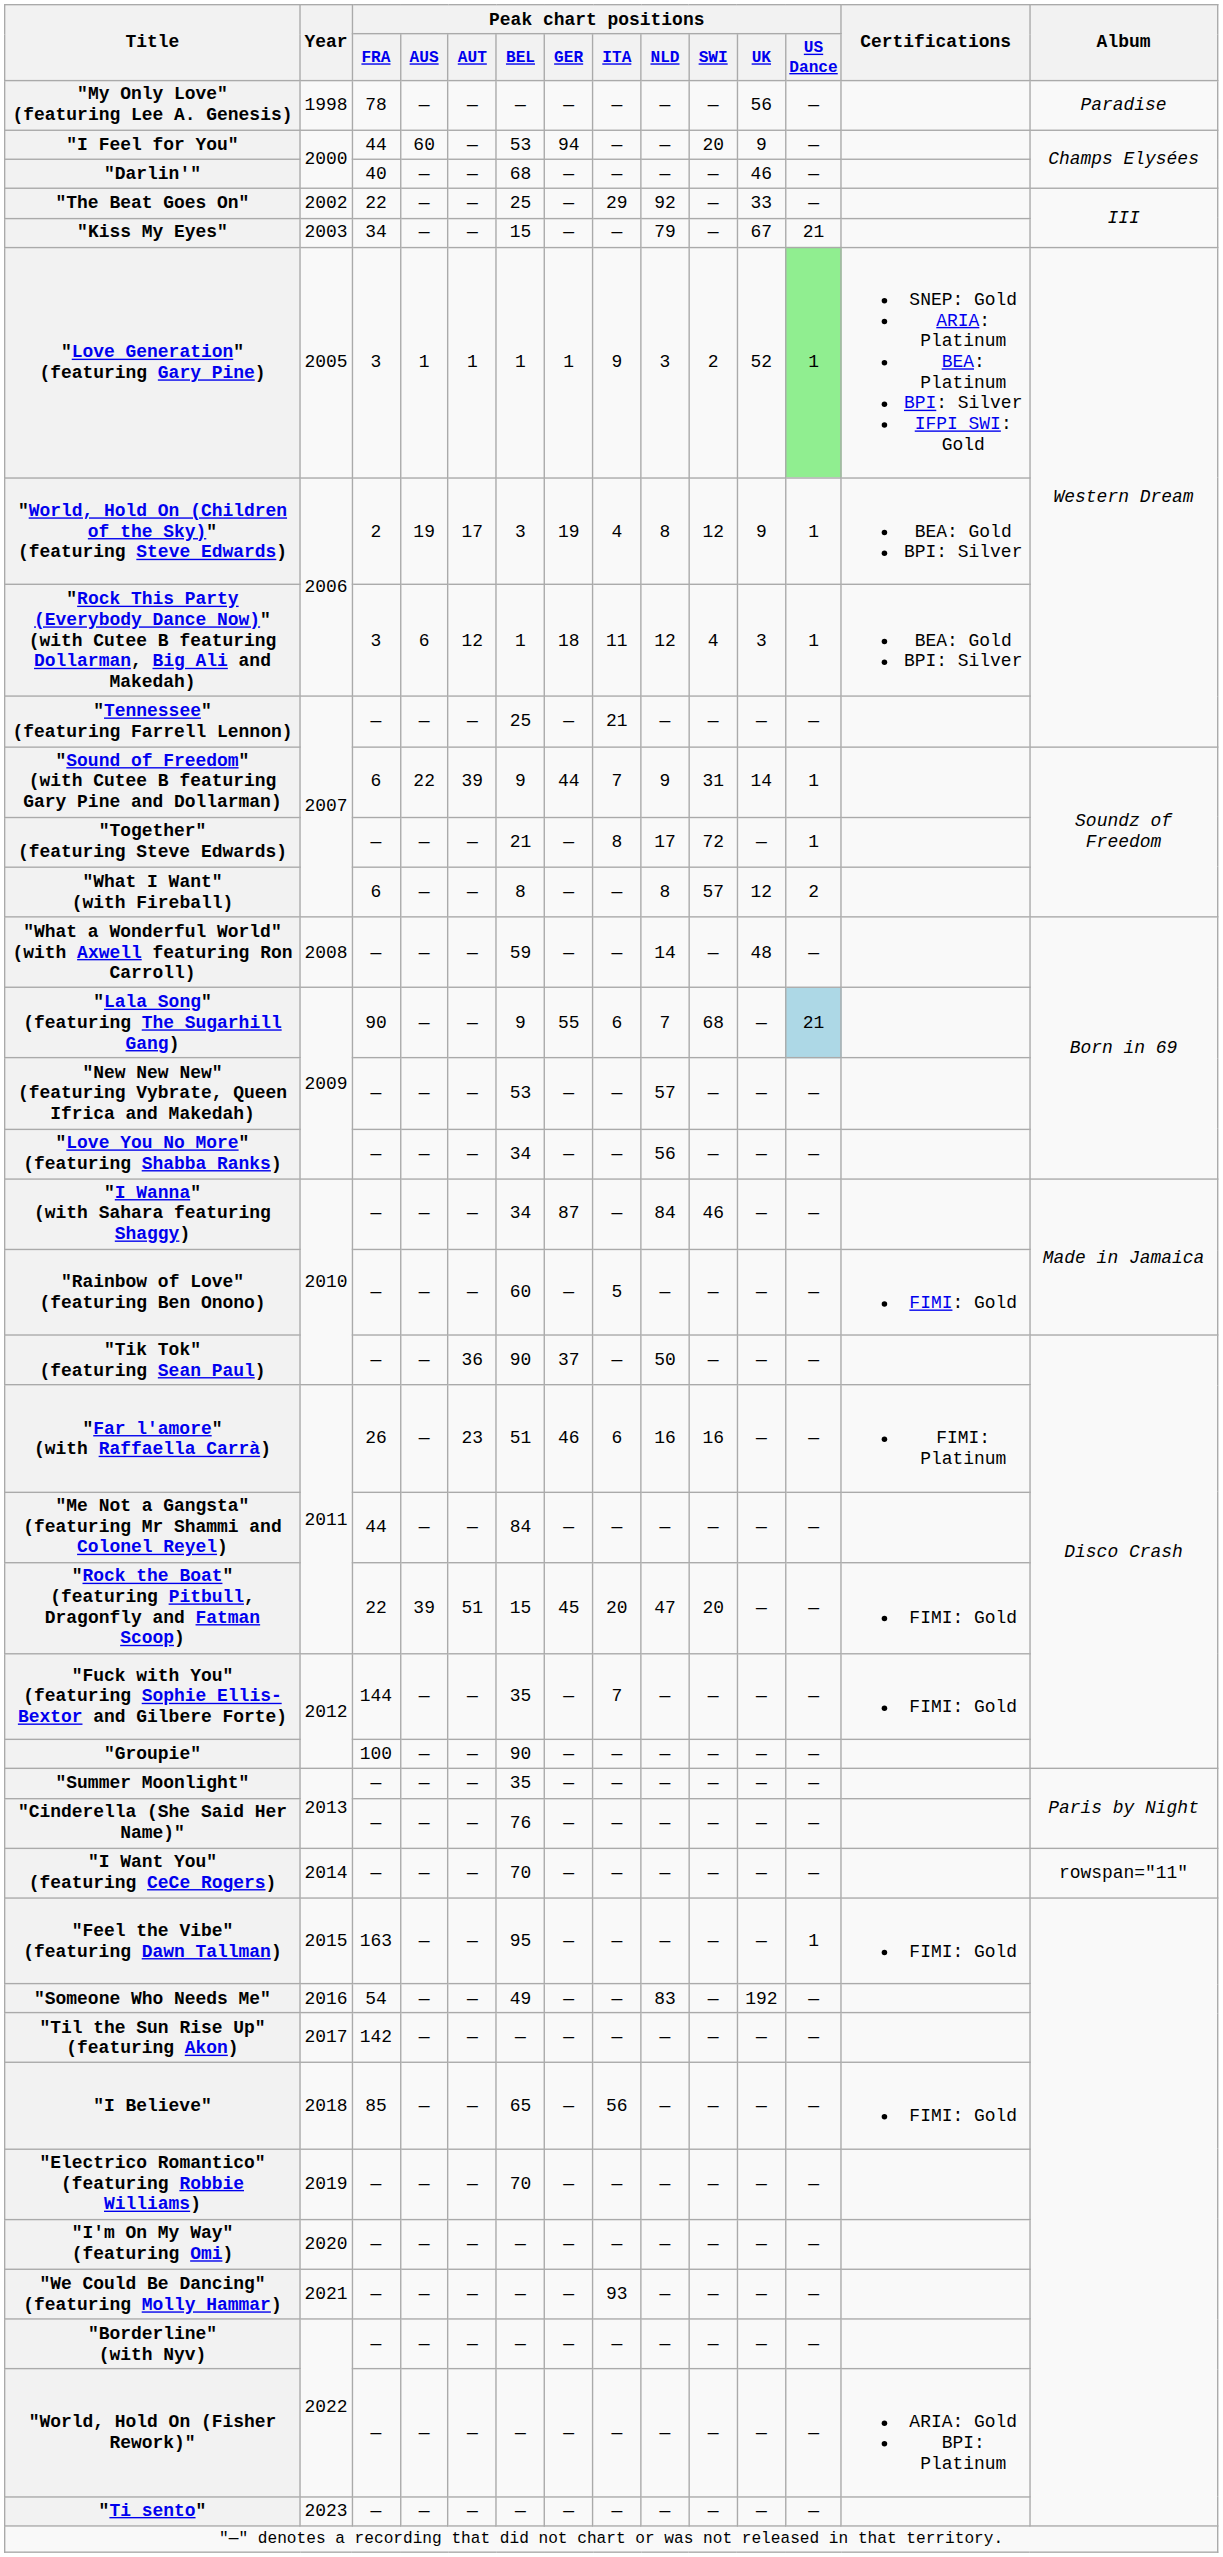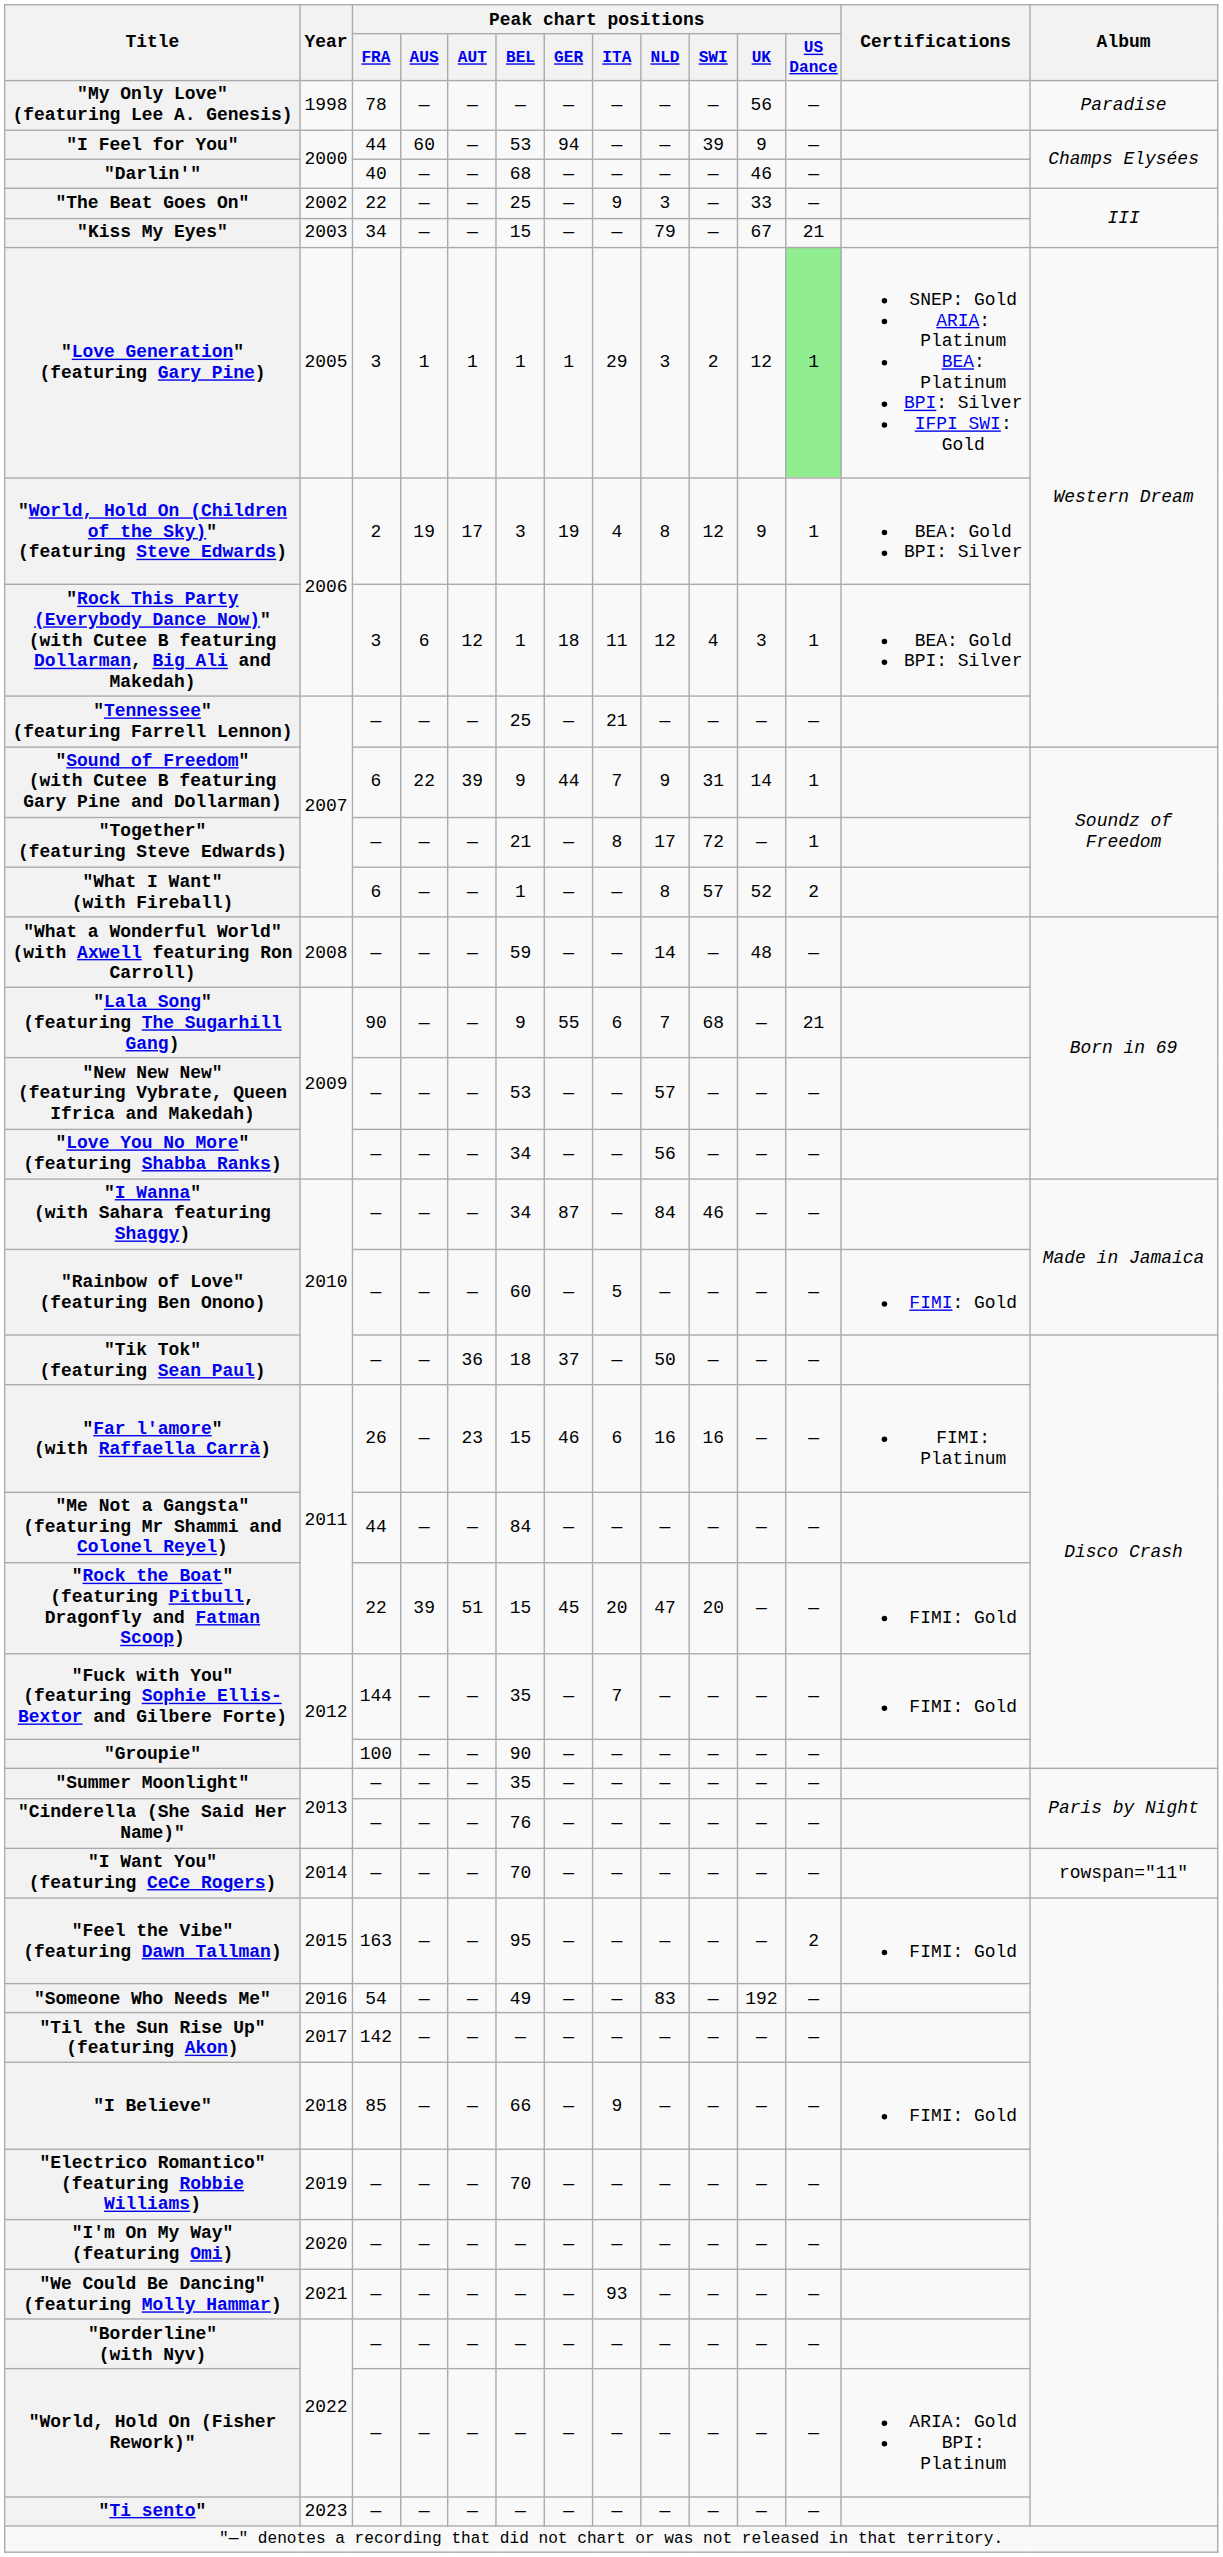(713, 145) 20 -> (713, 145) 39
(617, 203) 29 -> (617, 203) 9
(665, 203) 92 -> (665, 203) 3
(617, 363) 9 -> (617, 363) 29
(761, 363) 52 -> (761, 363) 12
(520, 892) 8 -> (520, 892) 1
(761, 892) 12 -> (761, 892) 52
(814, 1023) lightblue background -> (814, 1023) no background
(520, 1360) 90 -> (520, 1360) 18
(520, 1439) 51 -> (520, 1439) 15
(814, 1941) 1 -> (814, 1941) 2
(520, 2106) 65 -> (520, 2106) 66
(617, 2106) 56 -> (617, 2106) 9
